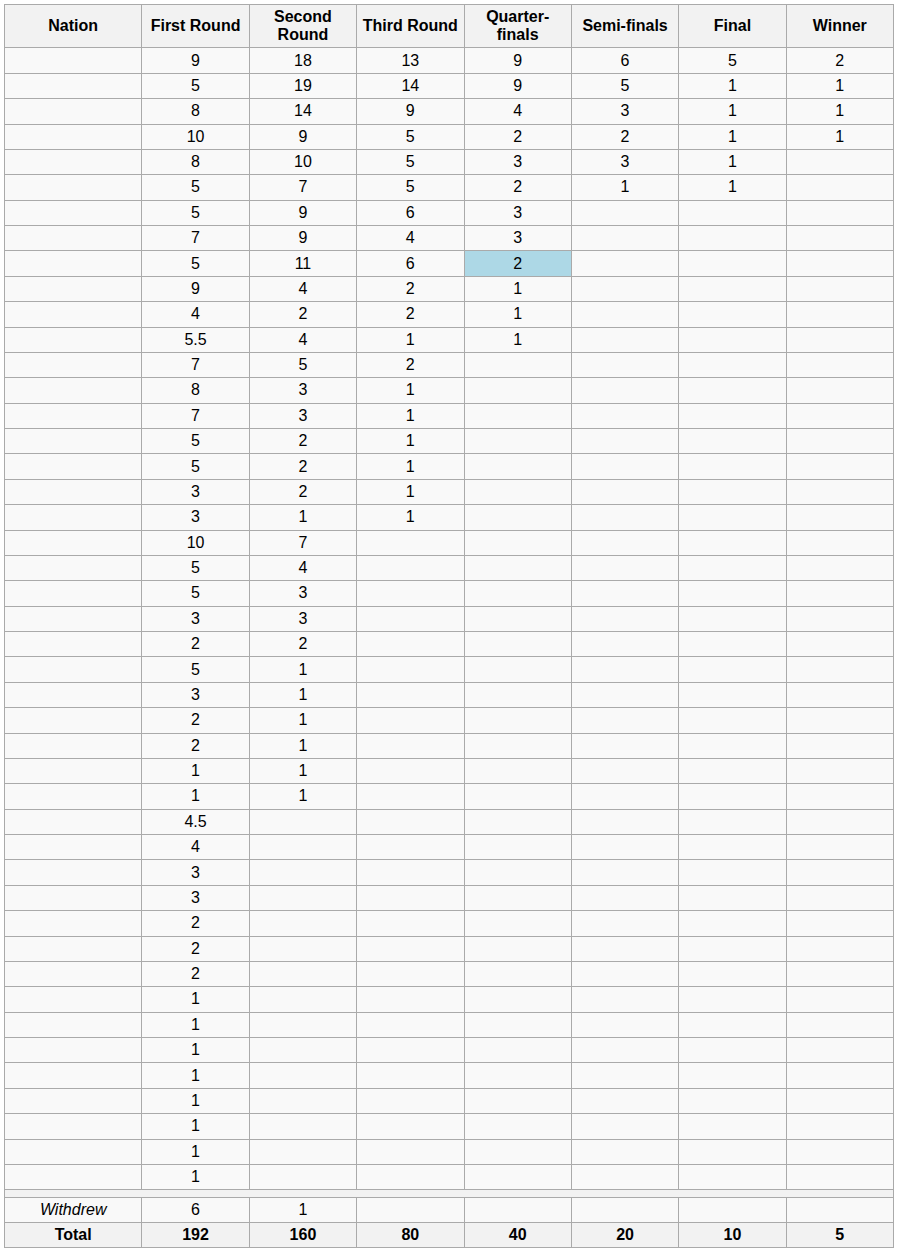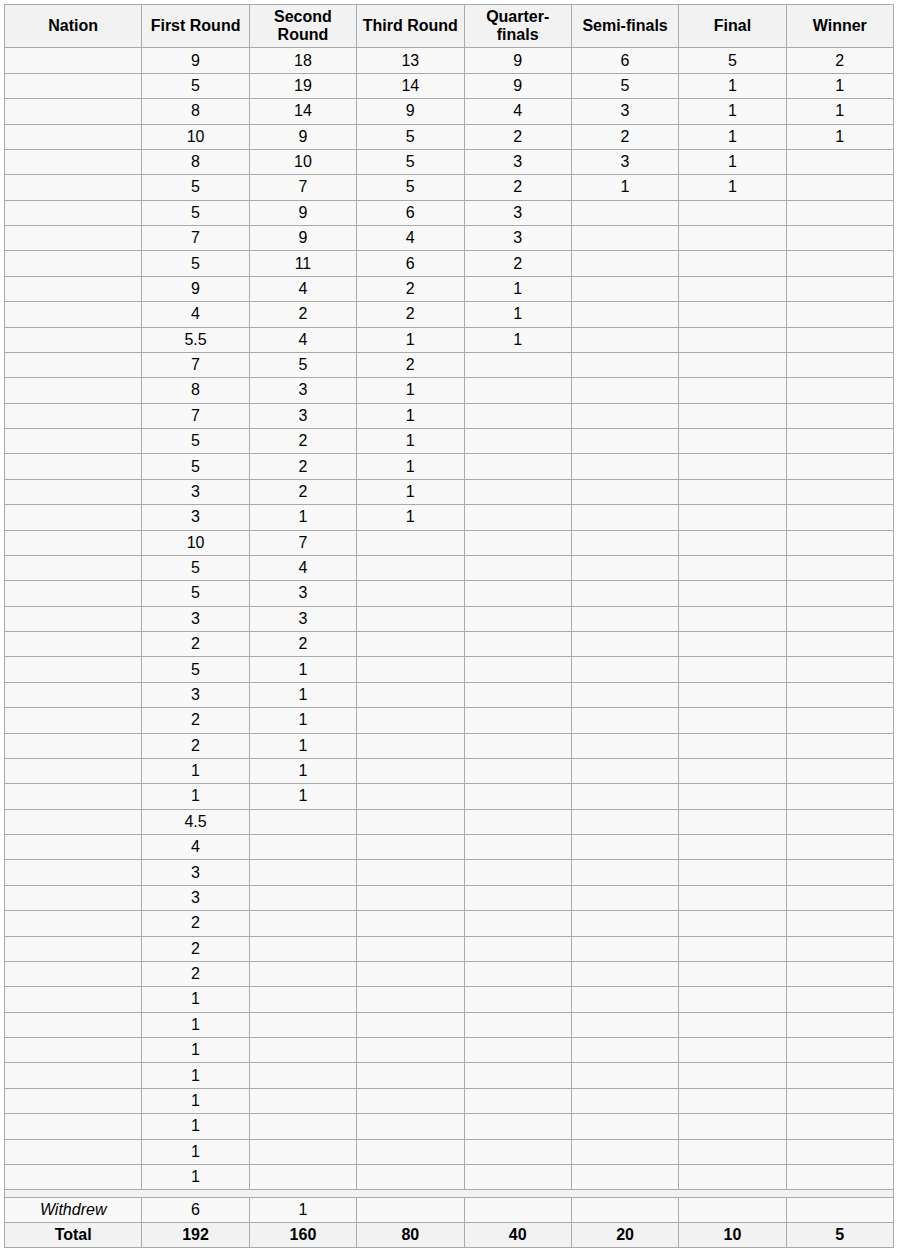(518, 263) lightblue background -> (518, 263) no background
